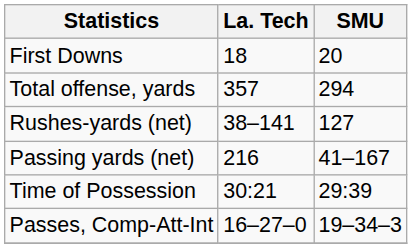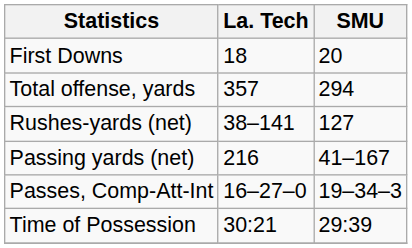rows swapped: (111, 225) <-> (103, 191)
